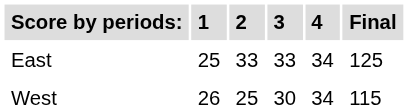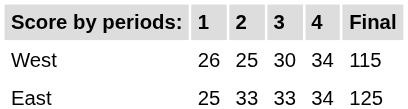rows swapped: (31, 60) <-> (34, 98)
